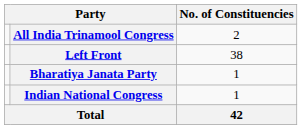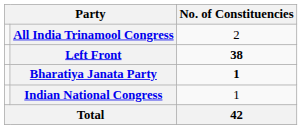(237, 54) normal -> (237, 54) bold
(237, 74) normal -> (237, 74) bold
